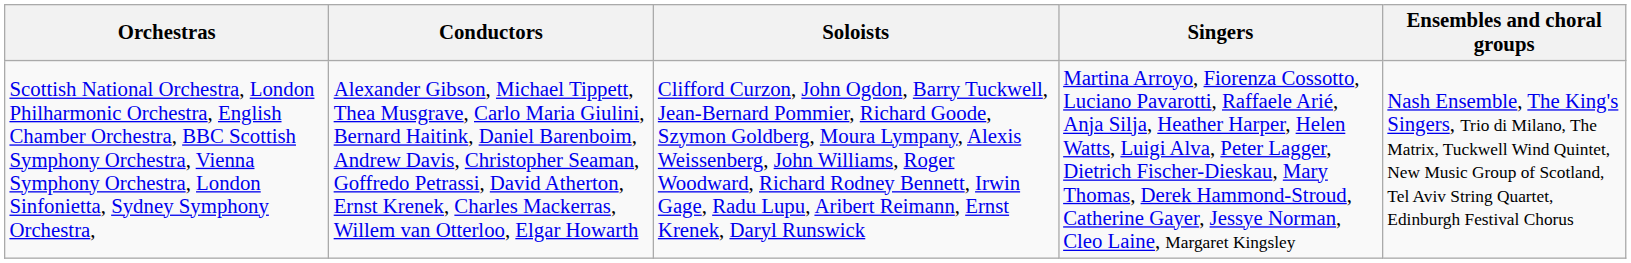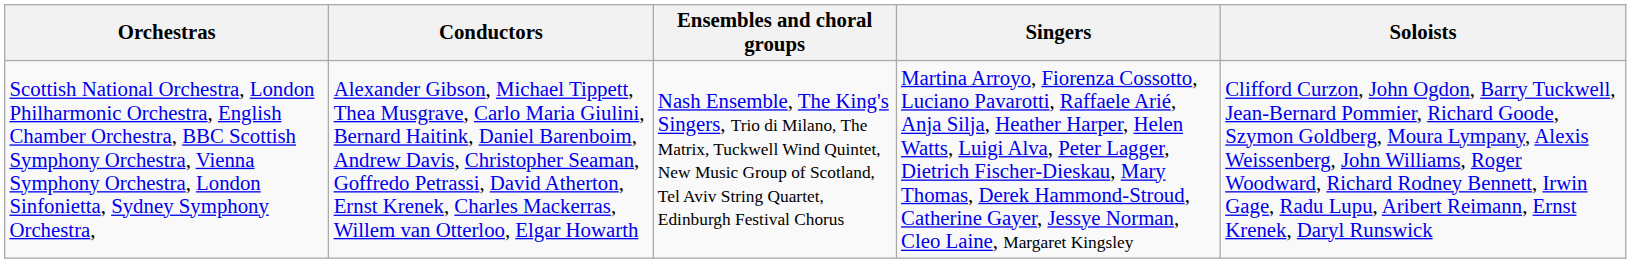columns swapped: (856, 32) <-> (1504, 32)
